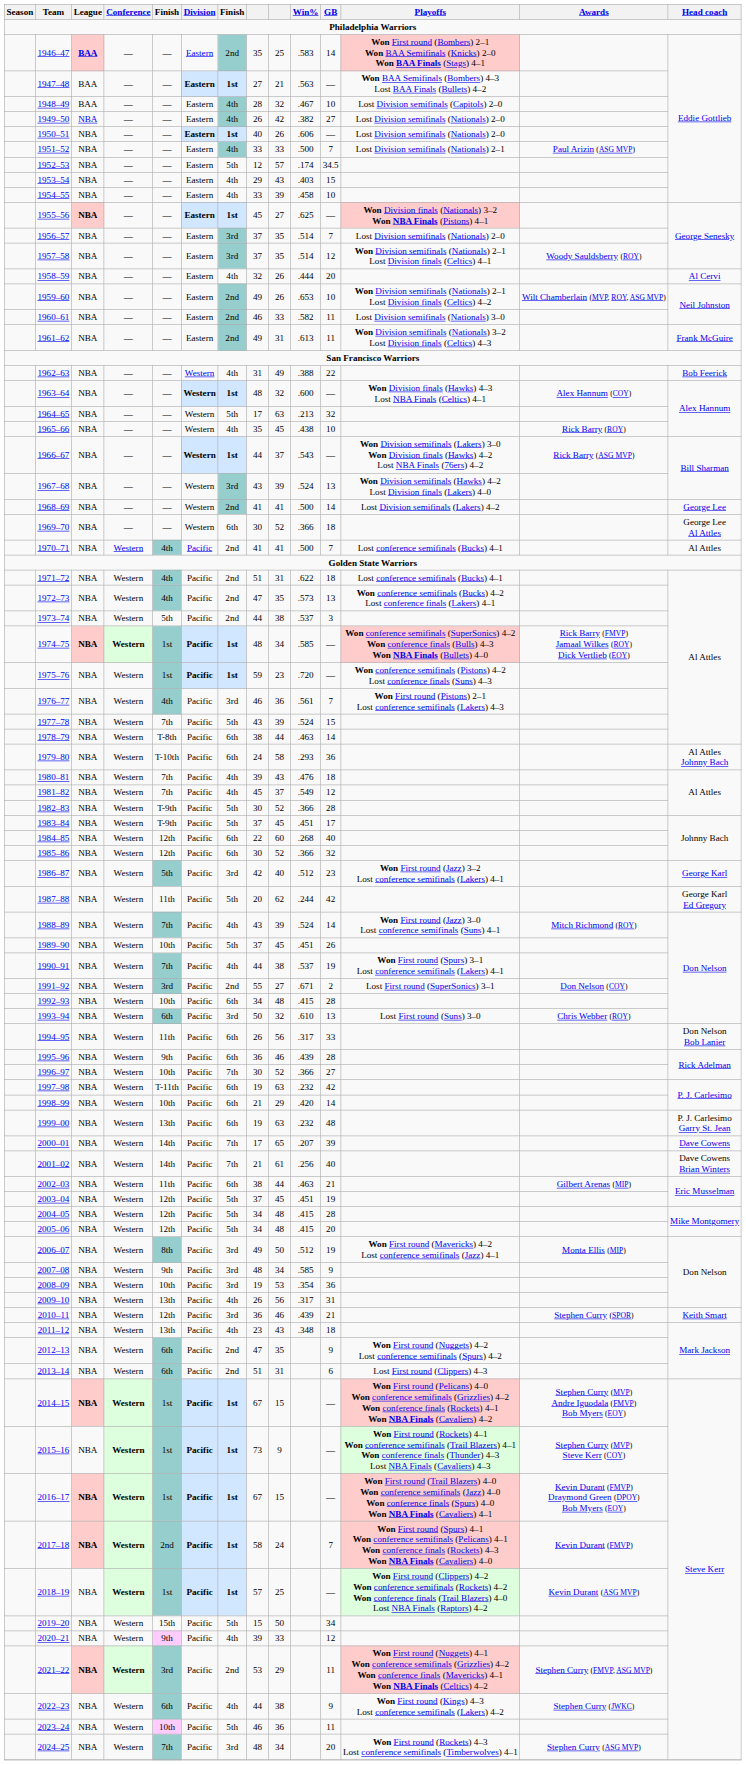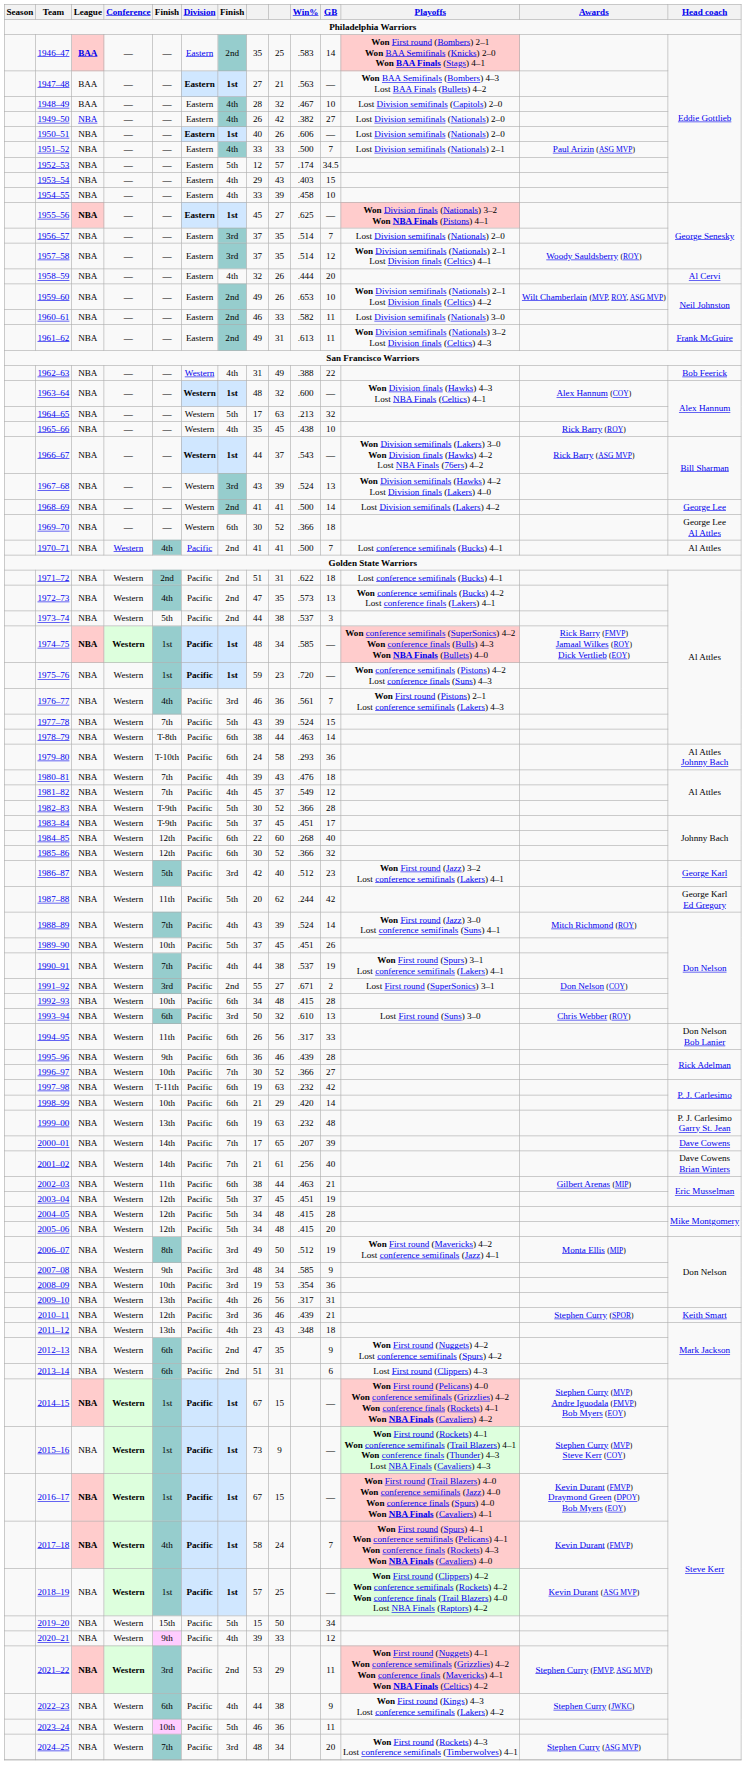(167, 577) 4th -> (167, 577) 2nd
(167, 1545) 2nd -> (167, 1545) 4th
